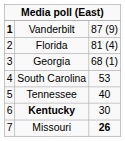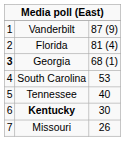(10, 29) bold -> (10, 29) normal
(10, 62) normal -> (10, 62) bold
(104, 128) bold -> (104, 128) normal
